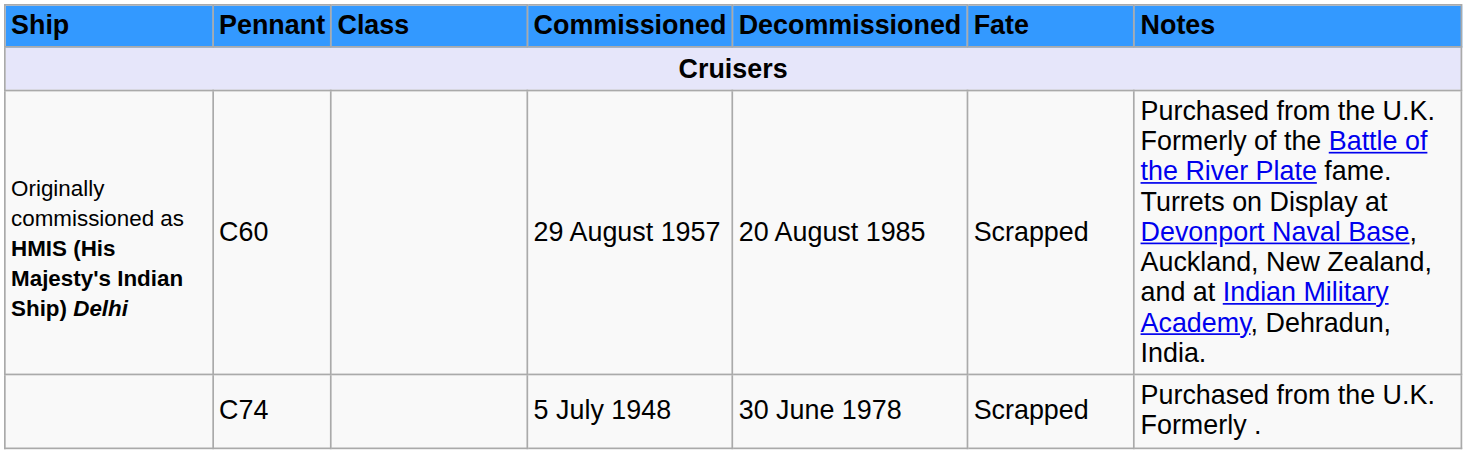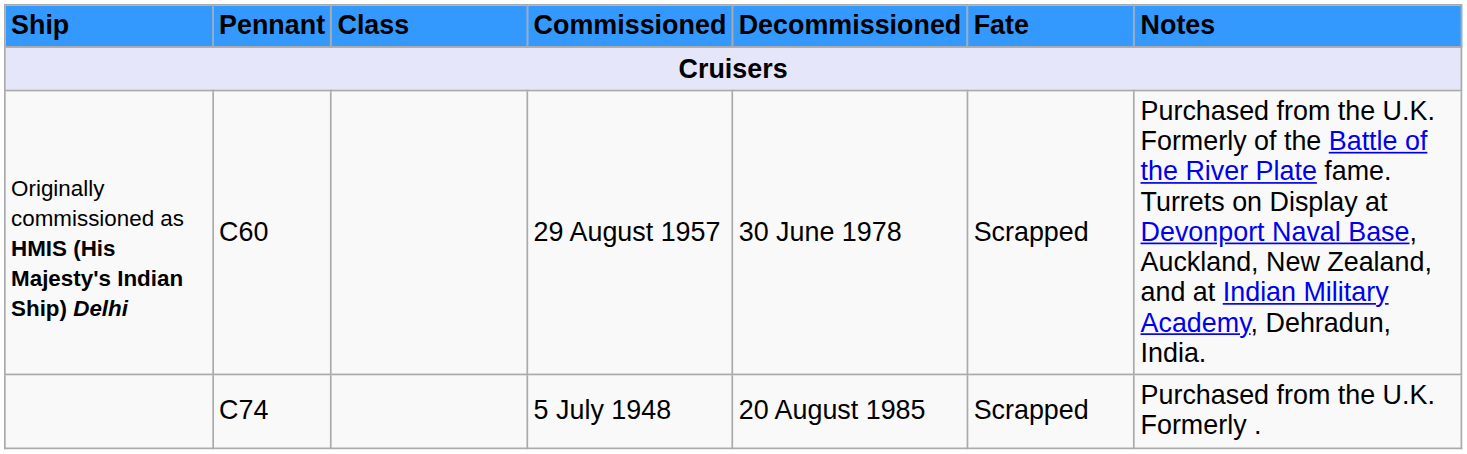(832, 232) 20 August 1985 -> (820, 232) 30 June 1978
(820, 410) 30 June 1978 -> (832, 410) 20 August 1985
